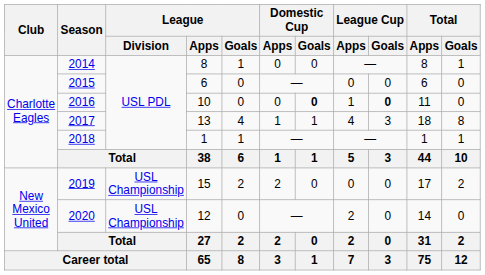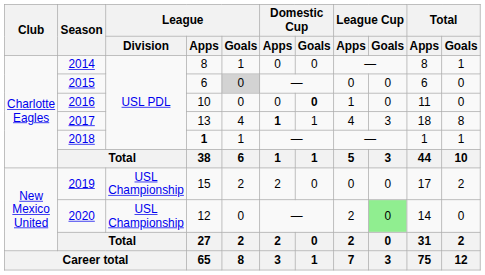(241, 83) no background -> (241, 83) lightgrey background
(388, 102) bold -> (388, 102) normal
(278, 121) normal -> (278, 121) bold
(204, 139) normal -> (204, 139) bold
(388, 216) no background -> (388, 216) lightgreen background
